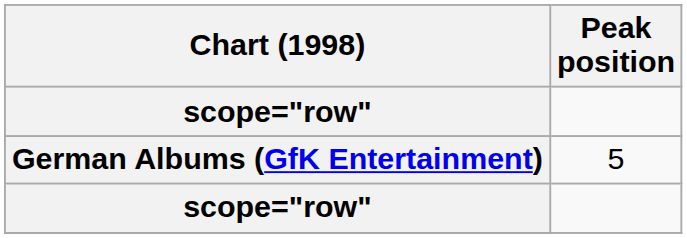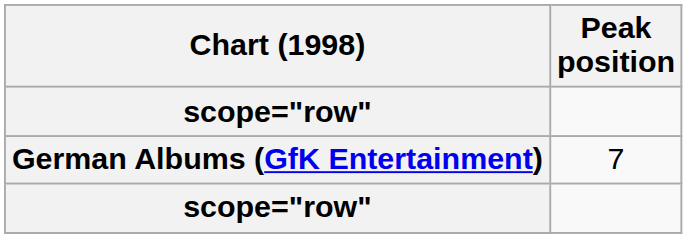(616, 159) 5 -> (616, 159) 7
